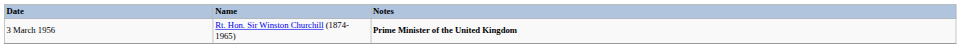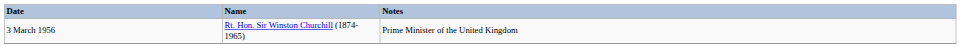(445, 30) bold -> (450, 30) normal
